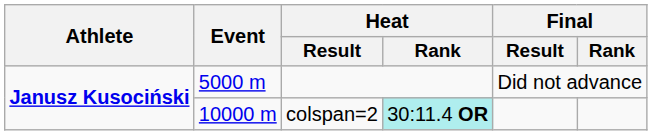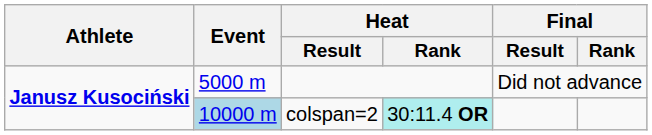(238, 114) no background -> (238, 114) lightblue background
